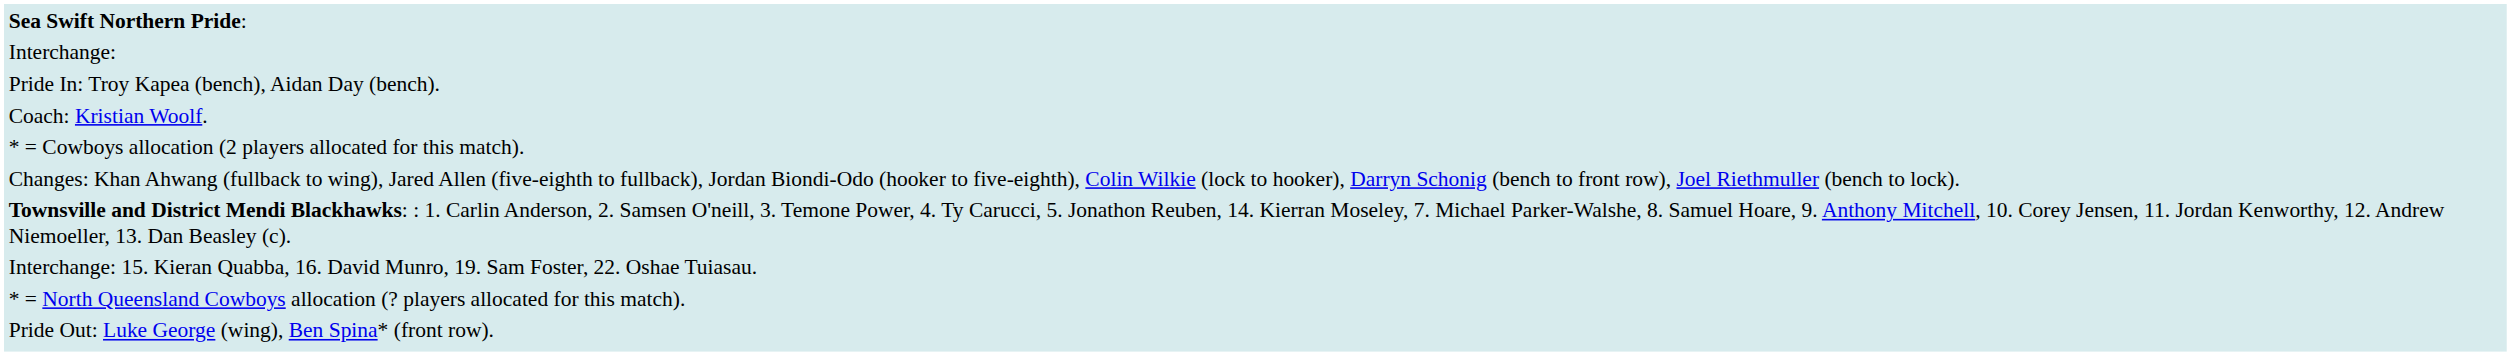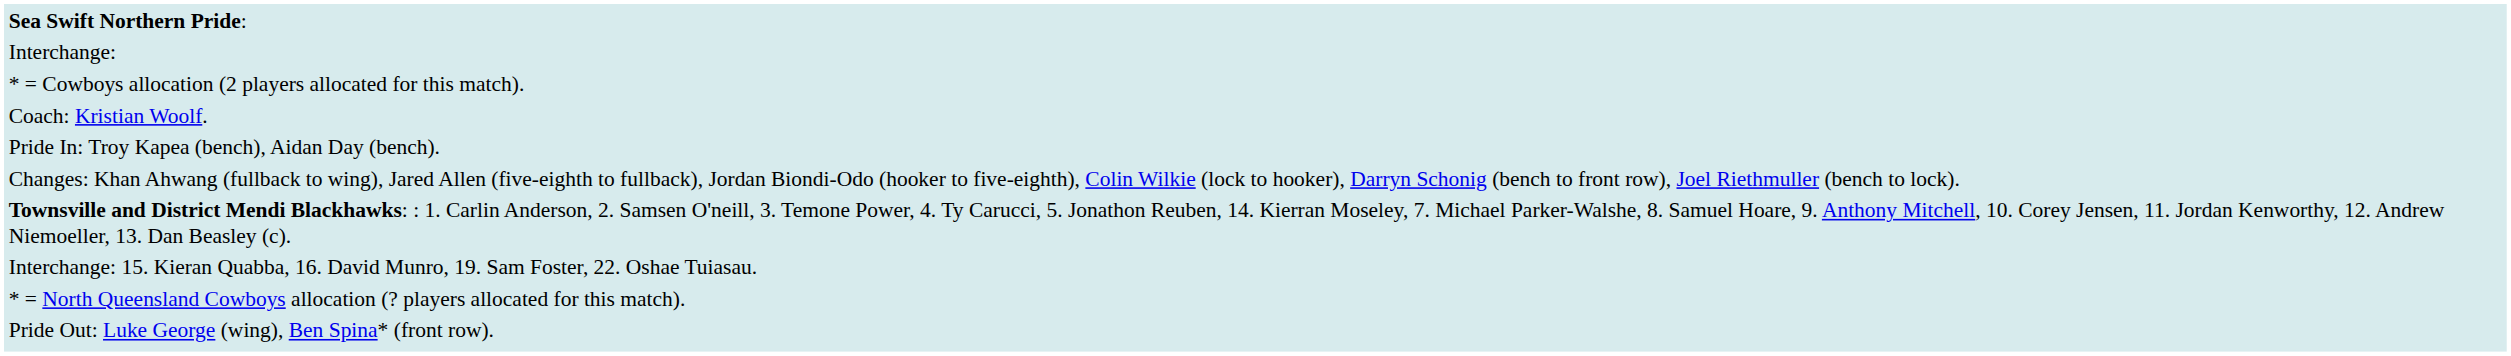(224, 84) Pride In: Troy Kapea (bench), Aidan Day (bench). -> (267, 84) * = Cowboys allocation (2 players allocated for this match).
(267, 147) * = Cowboys allocation (2 players allocated for this match). -> (224, 147) Pride In: Troy Kapea (bench), Aidan Day (bench).
